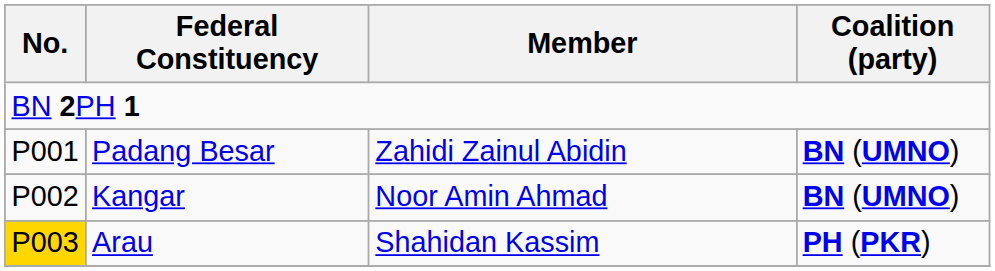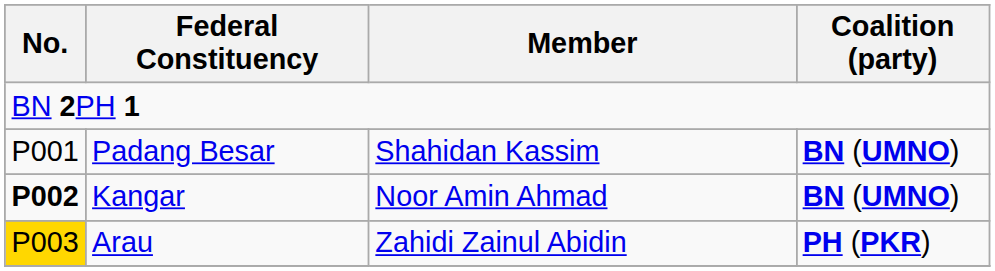(501, 151) Zahidi Zainul Abidin -> (487, 151) Shahidan Kassim
(45, 196) normal -> (45, 196) bold
(487, 242) Shahidan Kassim -> (501, 242) Zahidi Zainul Abidin
